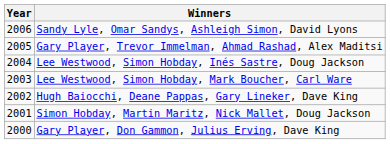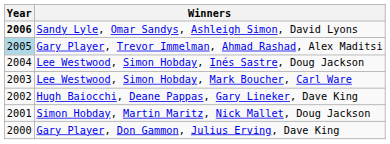(19, 30) normal -> (19, 30) bold
(19, 46) no background -> (19, 46) lightblue background
